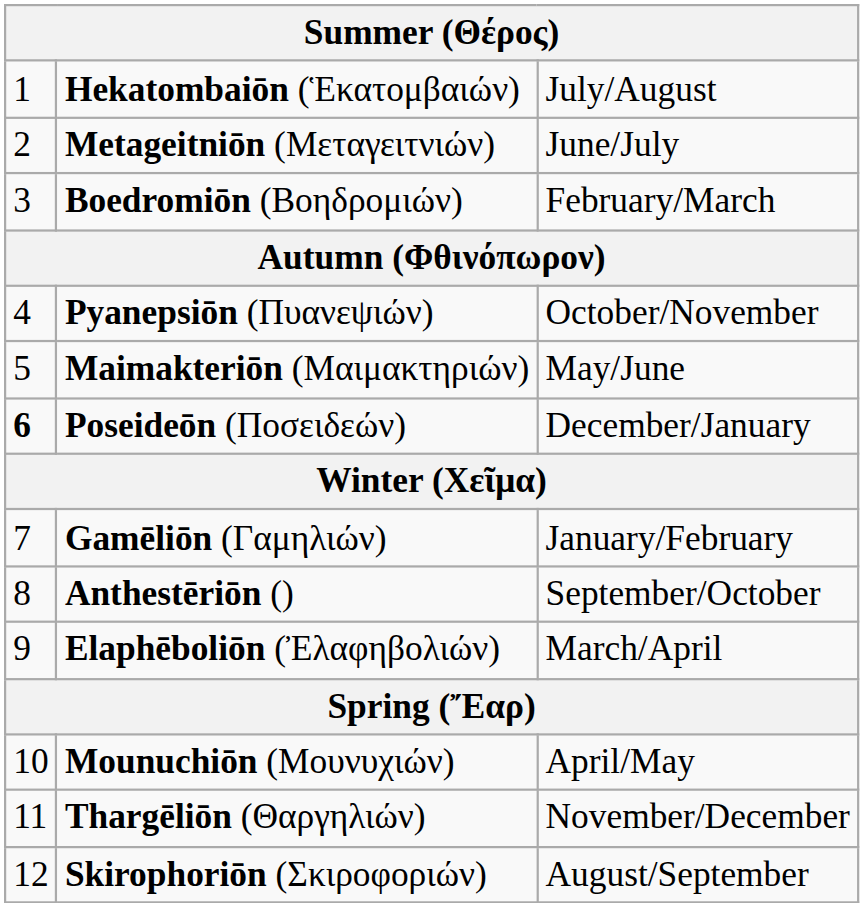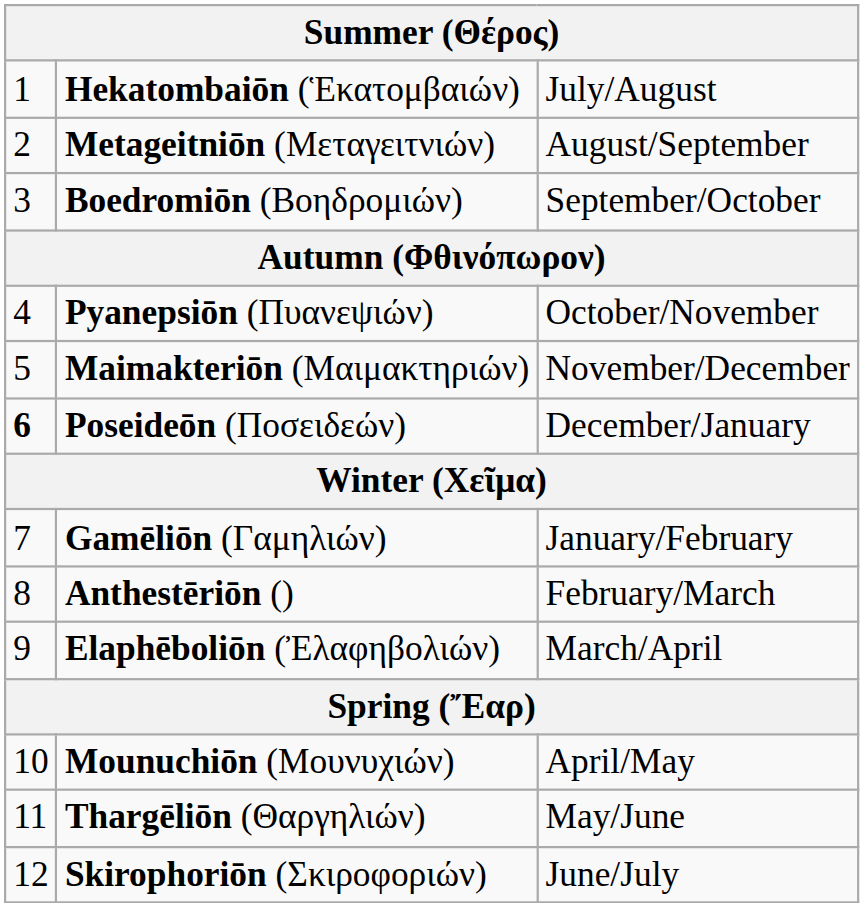(612, 144) June/July -> (677, 144) August/September
(660, 200) February/March -> (683, 200) September/October
(615, 369) May/June -> (698, 369) November/December
(683, 593) September/October -> (660, 593) February/March
(698, 817) November/December -> (615, 817) May/June
(677, 873) August/September -> (612, 873) June/July
